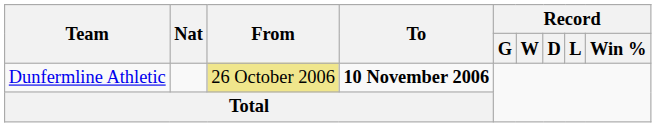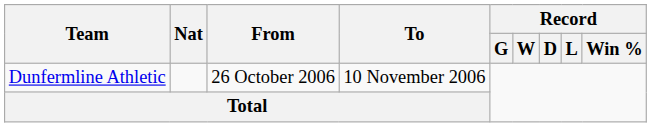(273, 77) khaki background -> (273, 77) no background
(416, 77) bold -> (414, 77) normal
